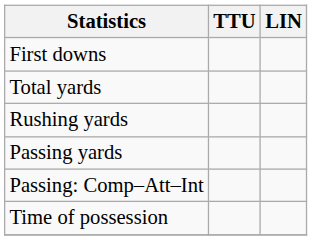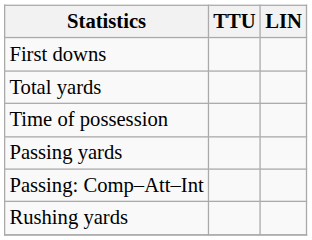rows swapped: (69, 119) <-> (89, 217)
